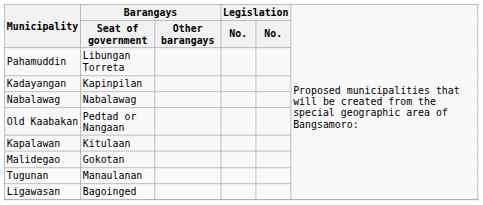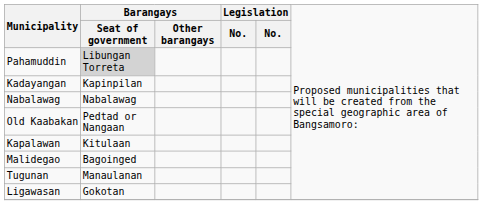(107, 62) no background -> (107, 62) lightgrey background
(104, 159) Gokotan -> (110, 159) Bagoinged
(110, 192) Bagoinged -> (104, 192) Gokotan
